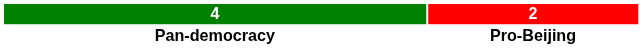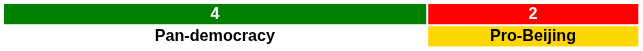(533, 36) no background -> (533, 36) gold background
